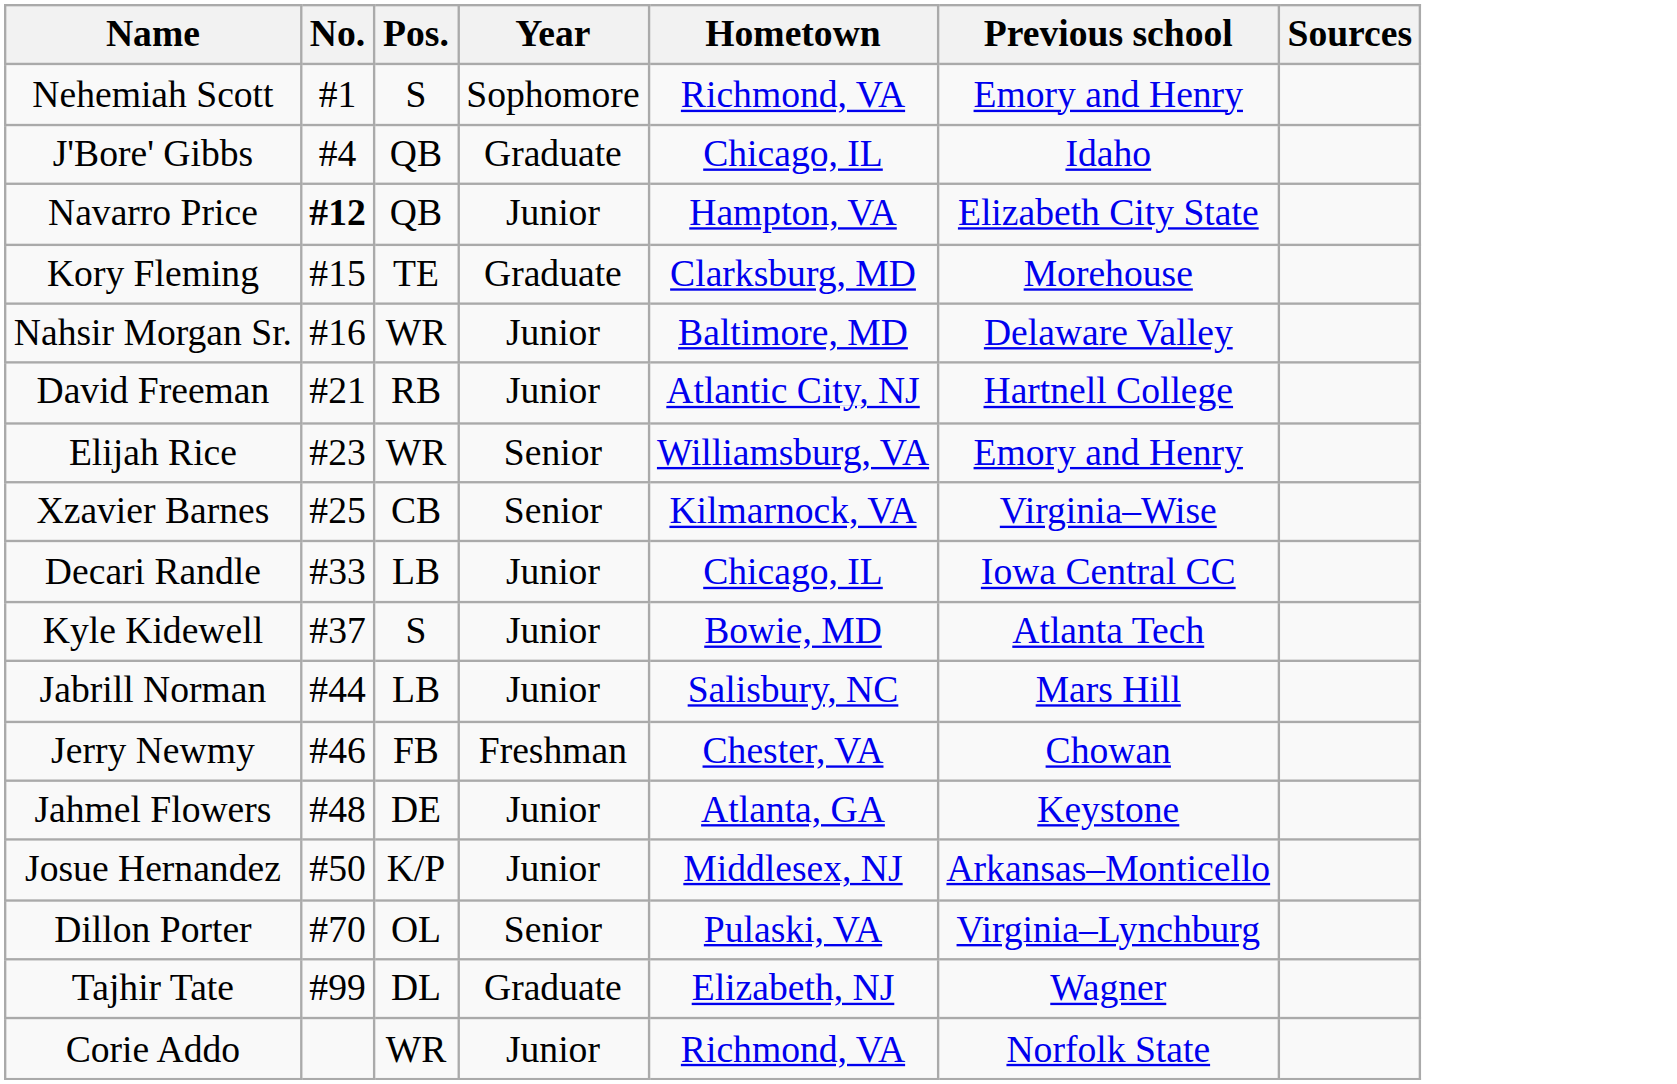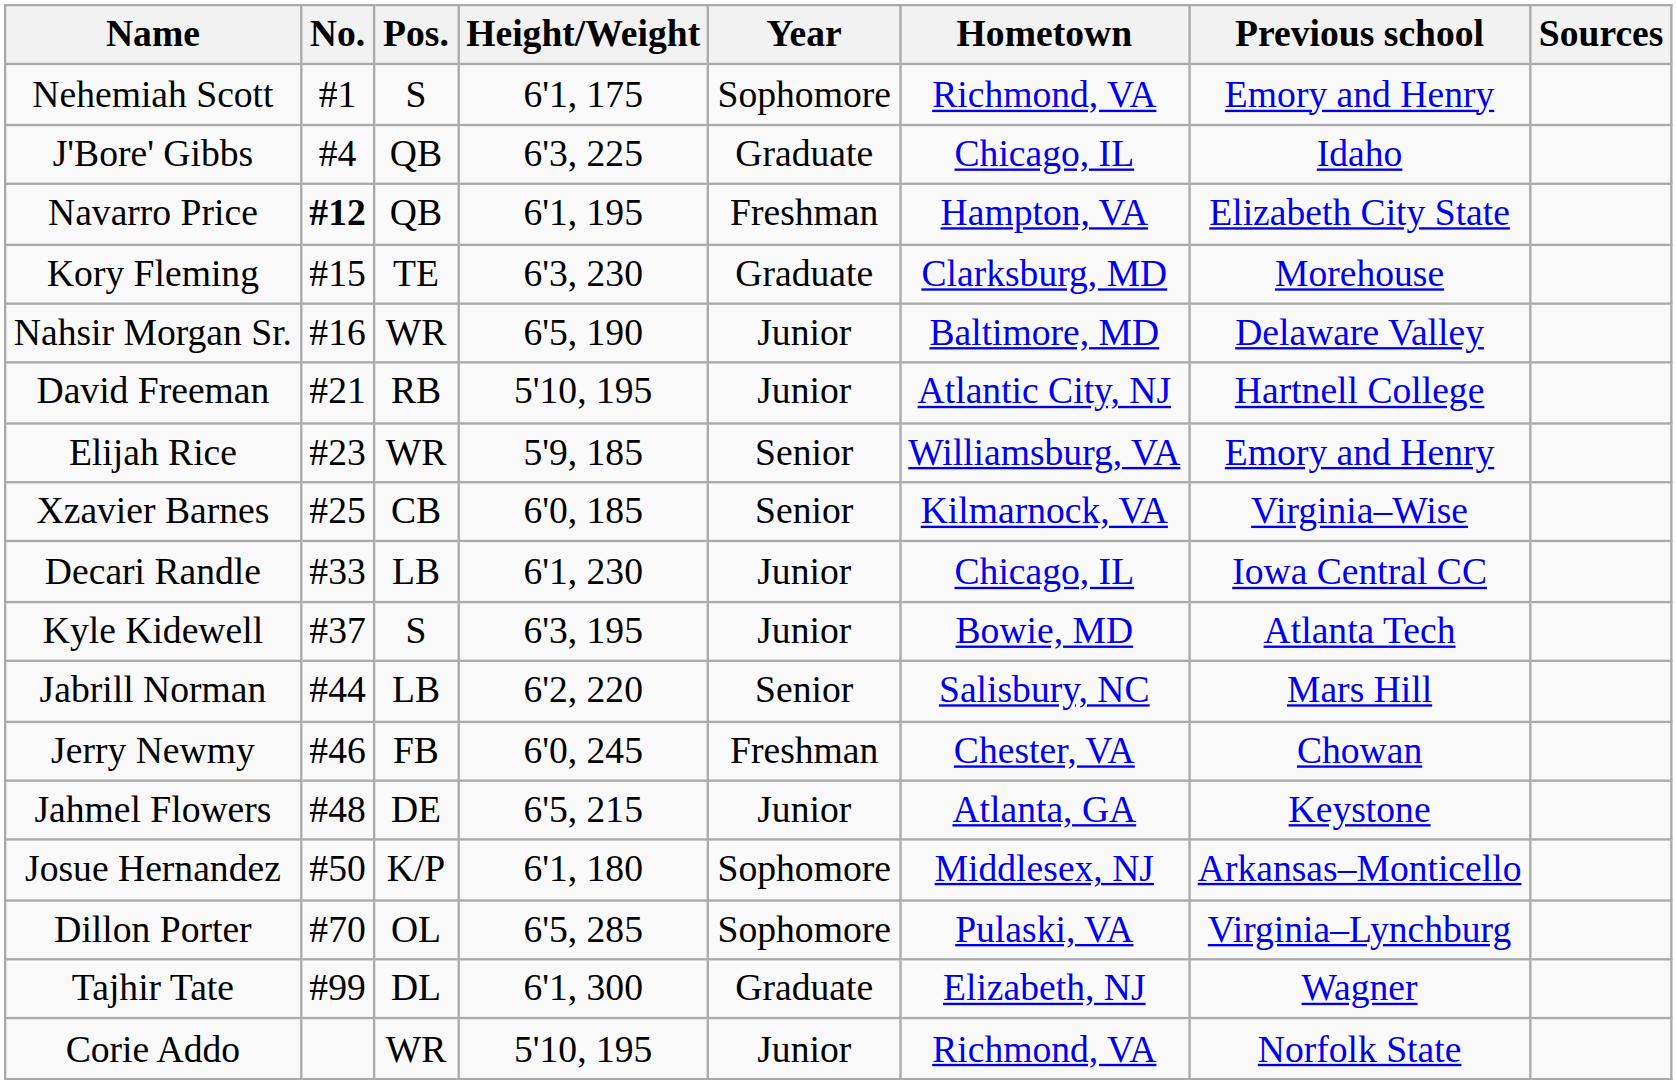+ column: (583, 34)
(553, 213) Junior -> (804, 213) Freshman
(553, 690) Junior -> (804, 690) Senior
(553, 869) Junior -> (804, 869) Sophomore
(553, 928) Senior -> (804, 928) Sophomore
